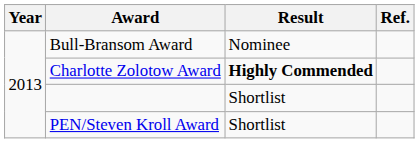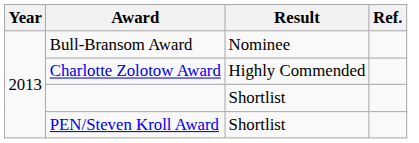(301, 71) bold -> (297, 71) normal
